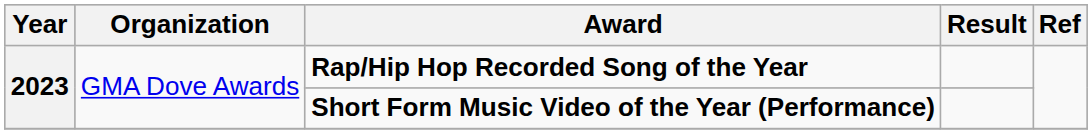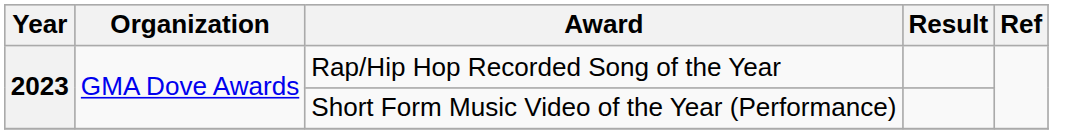(560, 66) bold -> (546, 66) normal
(623, 107) bold -> (604, 107) normal
